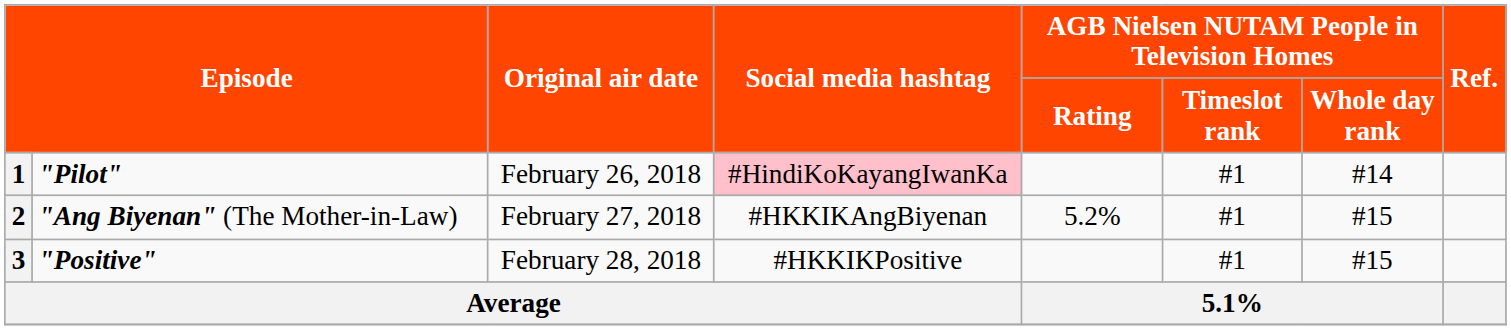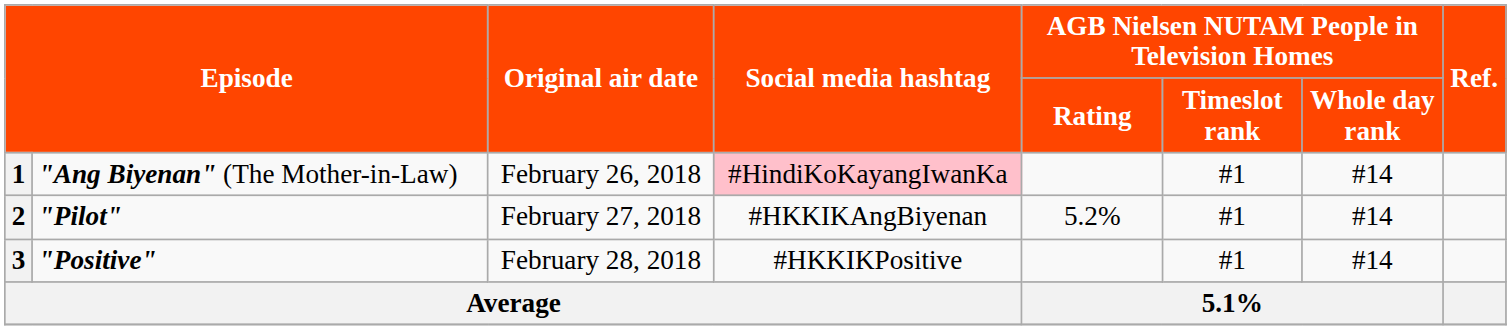(80, 173) "Pilot" -> (248, 173) "Ang Biyenan" (The Mother-in-Law)
(248, 216) "Ang Biyenan" (The Mother-in-Law) -> (80, 216) "Pilot"
(1372, 216) #15 -> (1372, 216) #14
(1372, 259) #15 -> (1372, 259) #14
